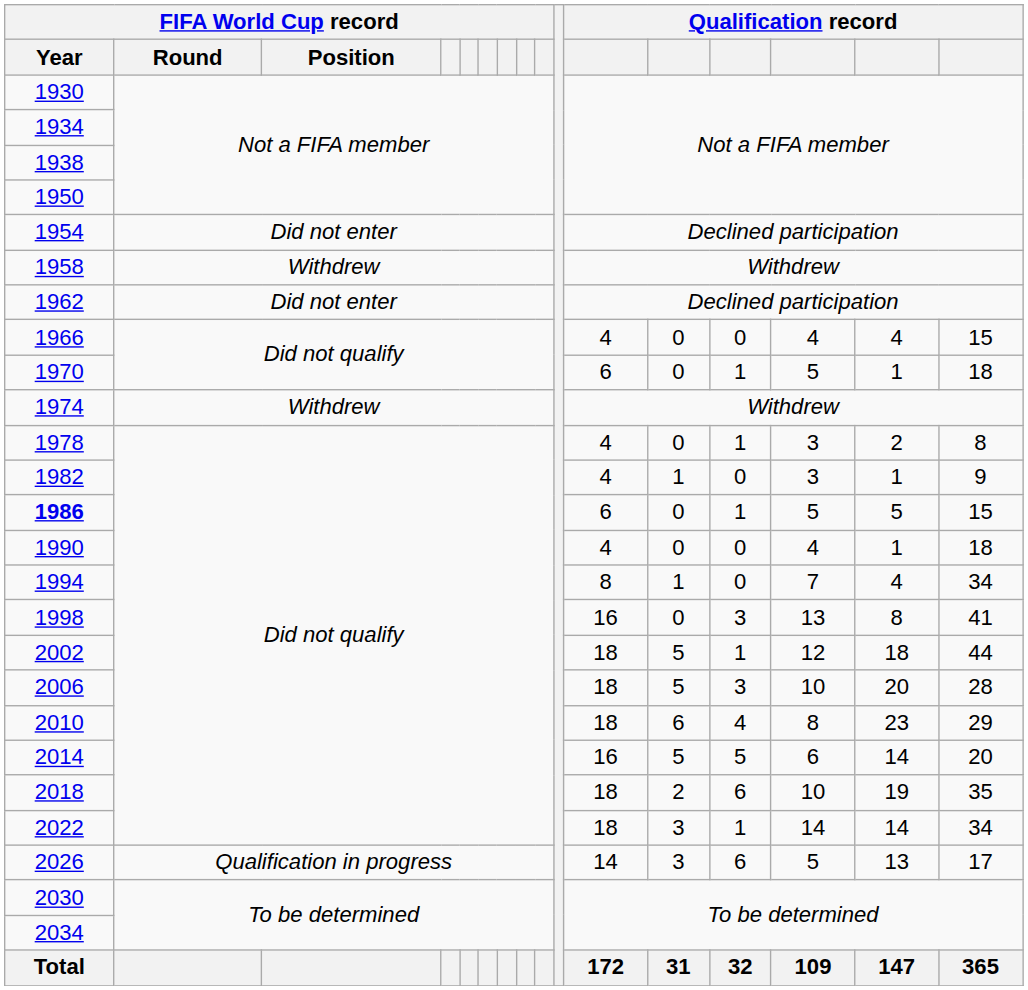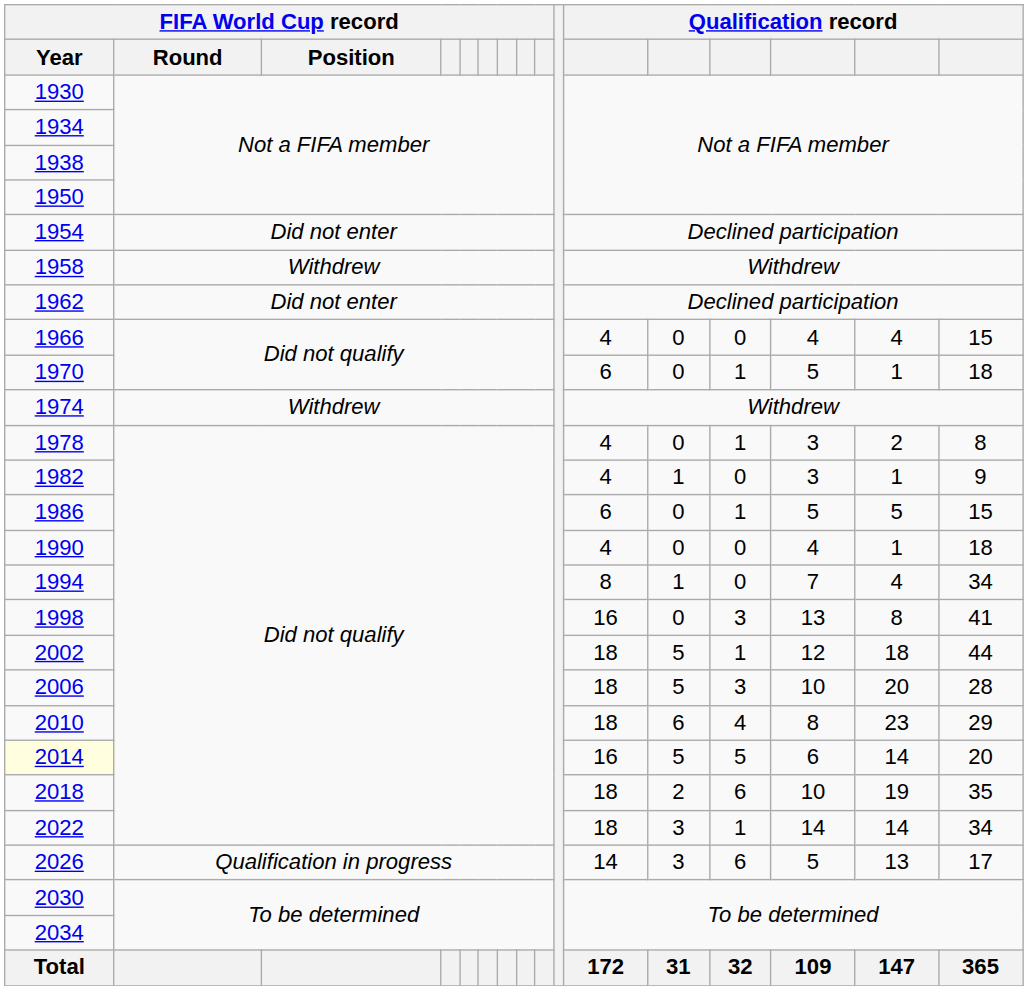(59, 512) bold -> (59, 512) normal
(59, 757) no background -> (59, 757) lightyellow background
